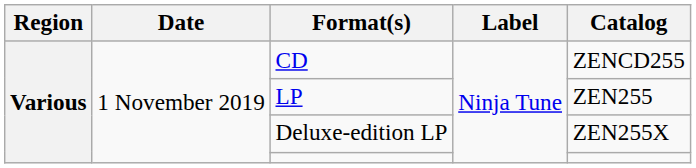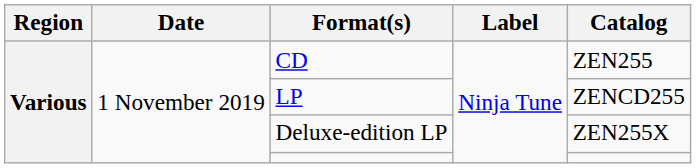(629, 59) ZENCD255 -> (613, 59) ZEN255
(613, 96) ZEN255 -> (629, 96) ZENCD255
